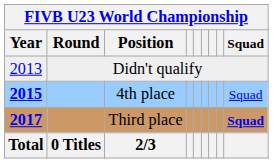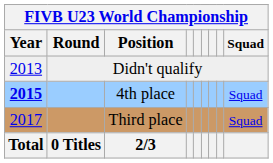(26, 119) bold -> (26, 119) normal
(246, 119) bold -> (246, 120) normal
